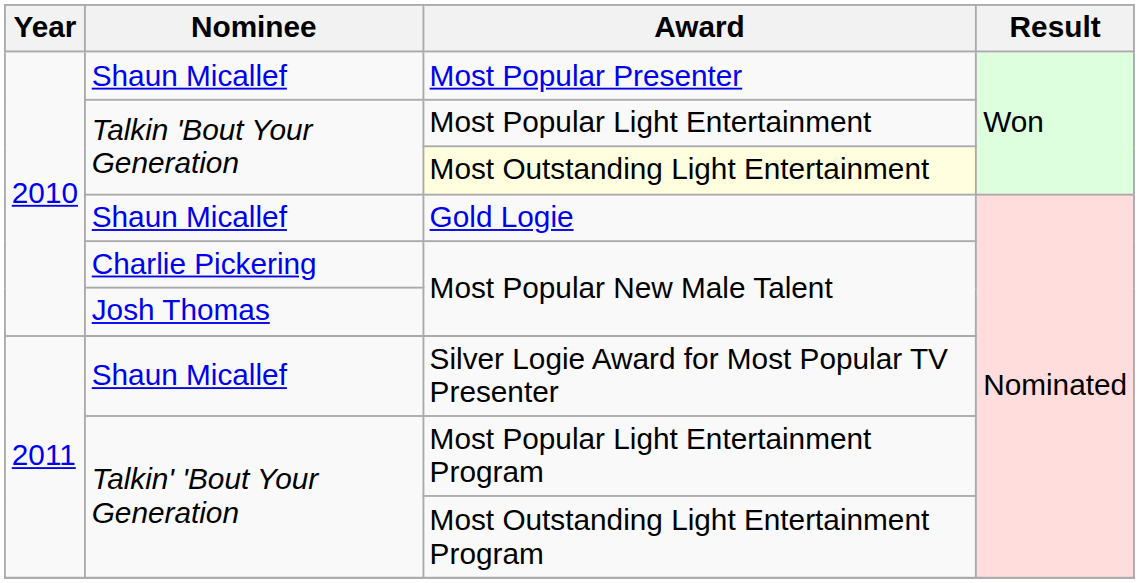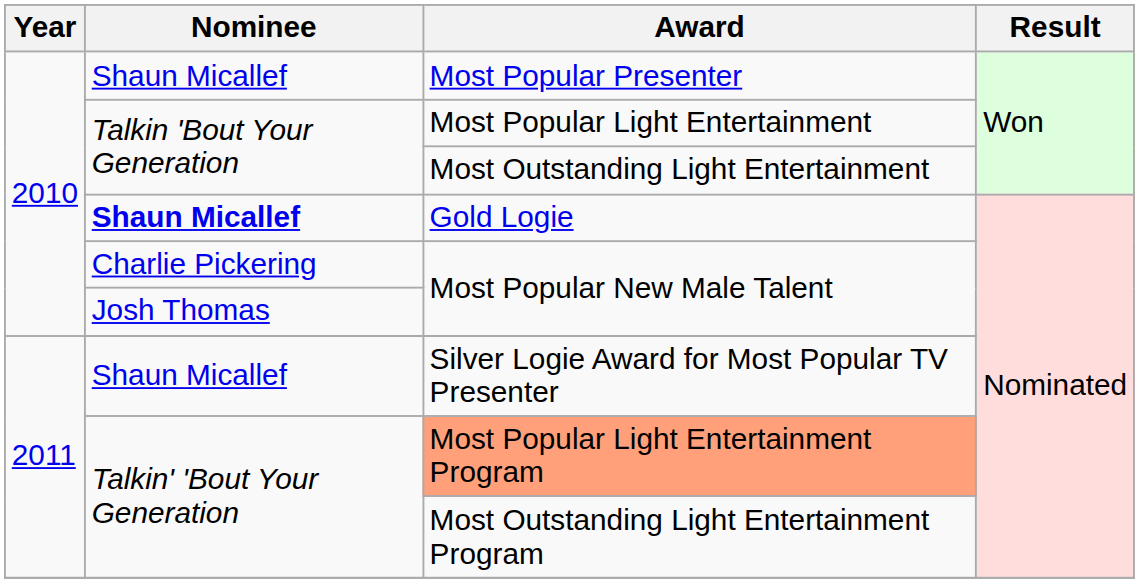(679, 169) lightyellow background -> (679, 169) no background
(189, 216) normal -> (196, 216) bold
(650, 455) no background -> (650, 455) lightsalmon background
